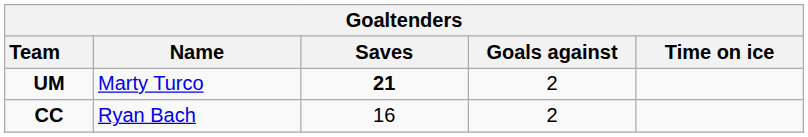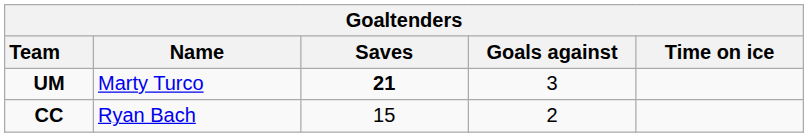(552, 83) 2 -> (552, 83) 3
(384, 115) 16 -> (384, 115) 15
